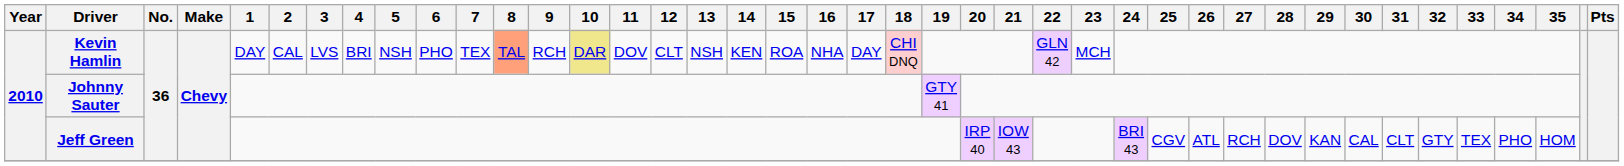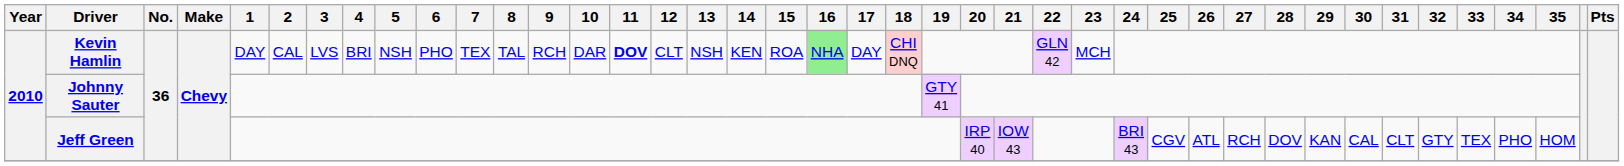(512, 52) lightsalmon background -> (512, 52) no background
(590, 52) khaki background -> (590, 52) no background
(631, 52) normal -> (631, 52) bold
(827, 52) no background -> (827, 52) lightgreen background
